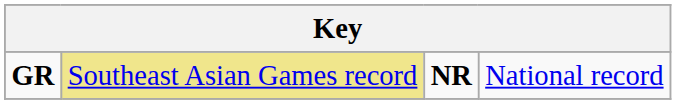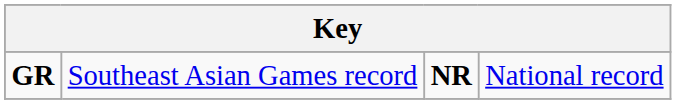(243, 75) khaki background -> (243, 75) no background
